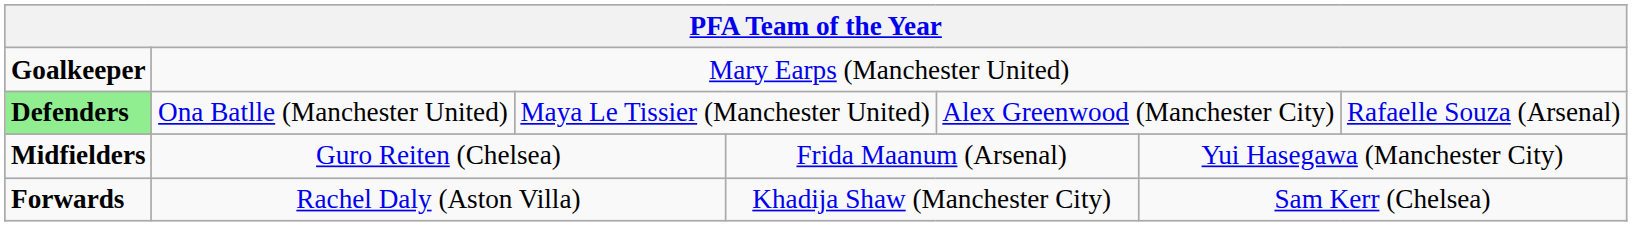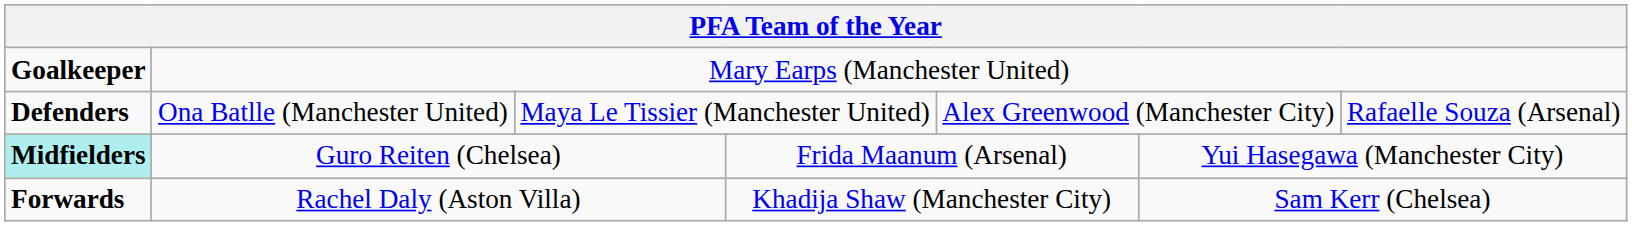(70, 112) lightgreen background -> (70, 112) no background
(78, 155) no background -> (78, 155) paleturquoise background
